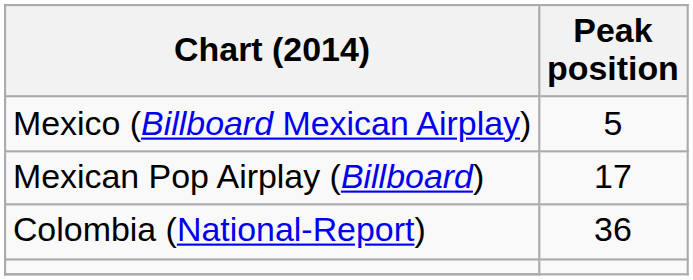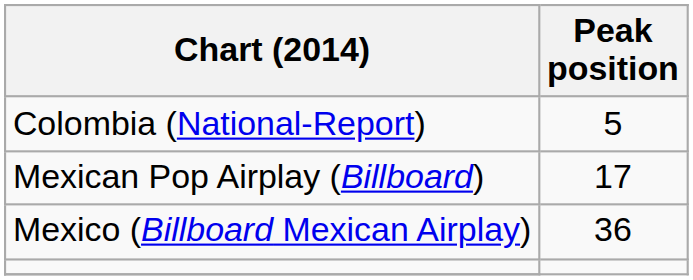(272, 123) Mexico (Billboard Mexican Airplay) -> (219, 123) Colombia (National-Report)
(219, 230) Colombia (National-Report) -> (272, 230) Mexico (Billboard Mexican Airplay)
